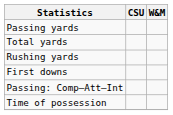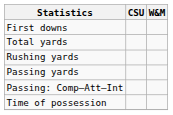rows swapped: (37, 72) <-> (43, 27)
